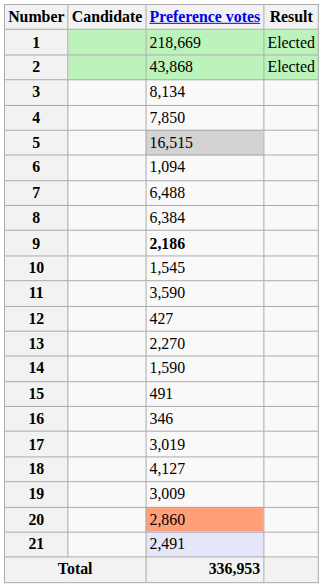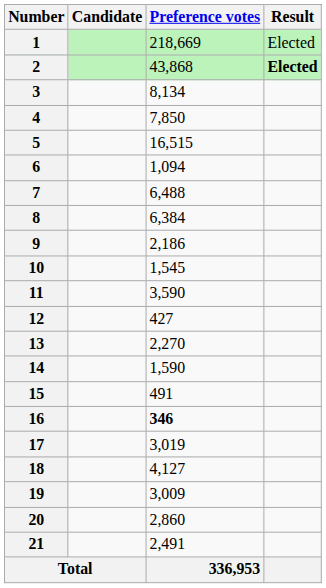(291, 67) normal -> (293, 67) bold
(171, 142) lightgrey background -> (171, 142) no background
(167, 243) bold -> (167, 243) normal
(161, 419) normal -> (161, 419) bold
(167, 519) lightsalmon background -> (167, 519) no background
(167, 544) lavender background -> (167, 544) no background
